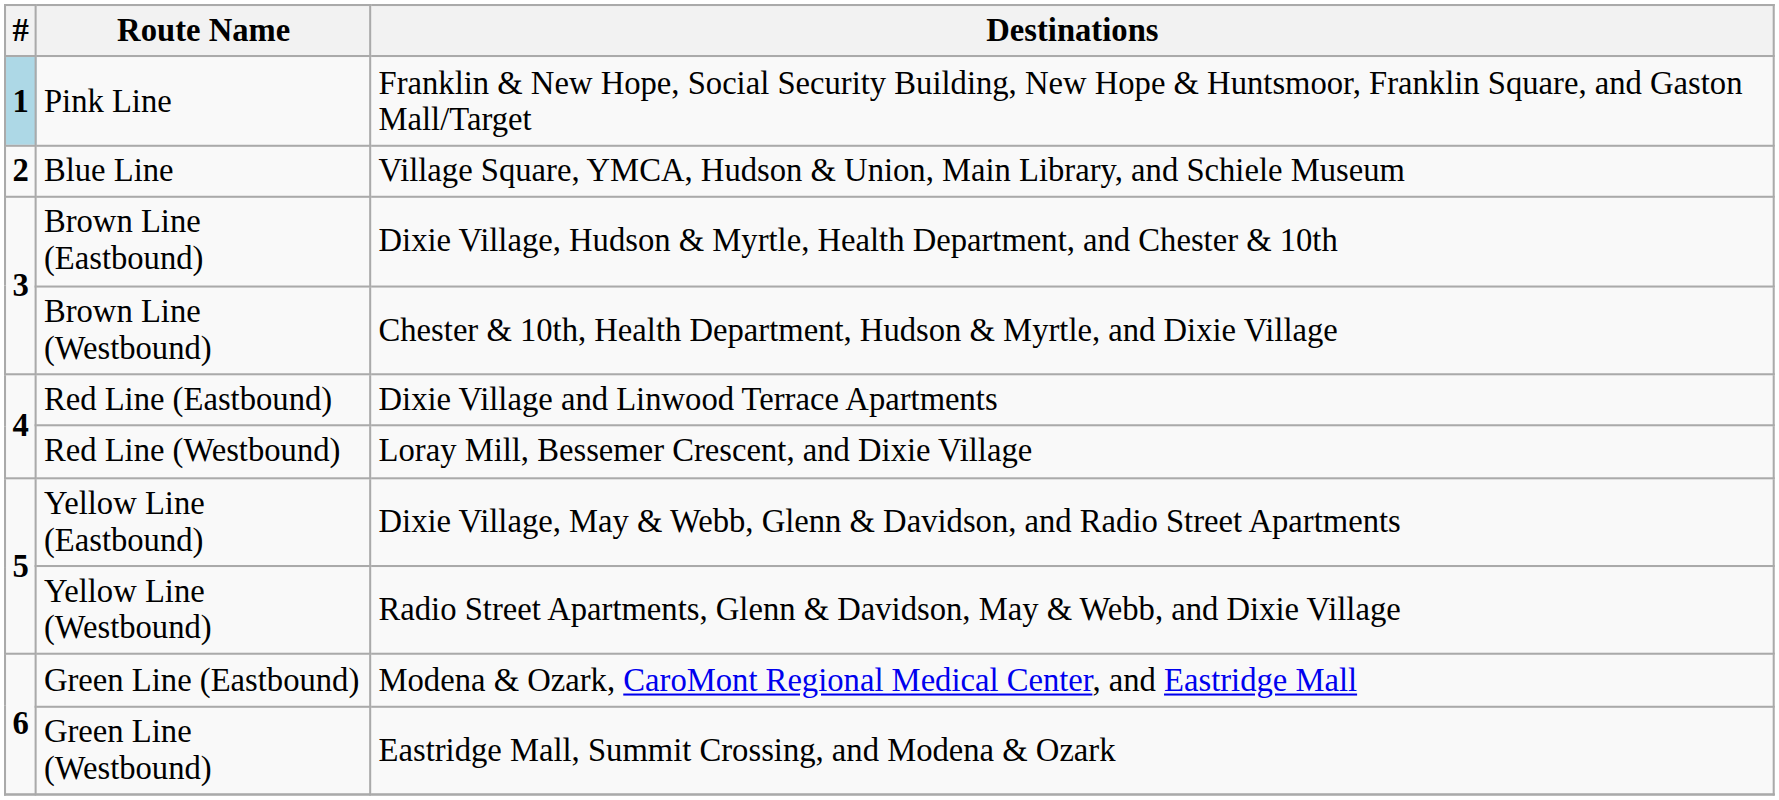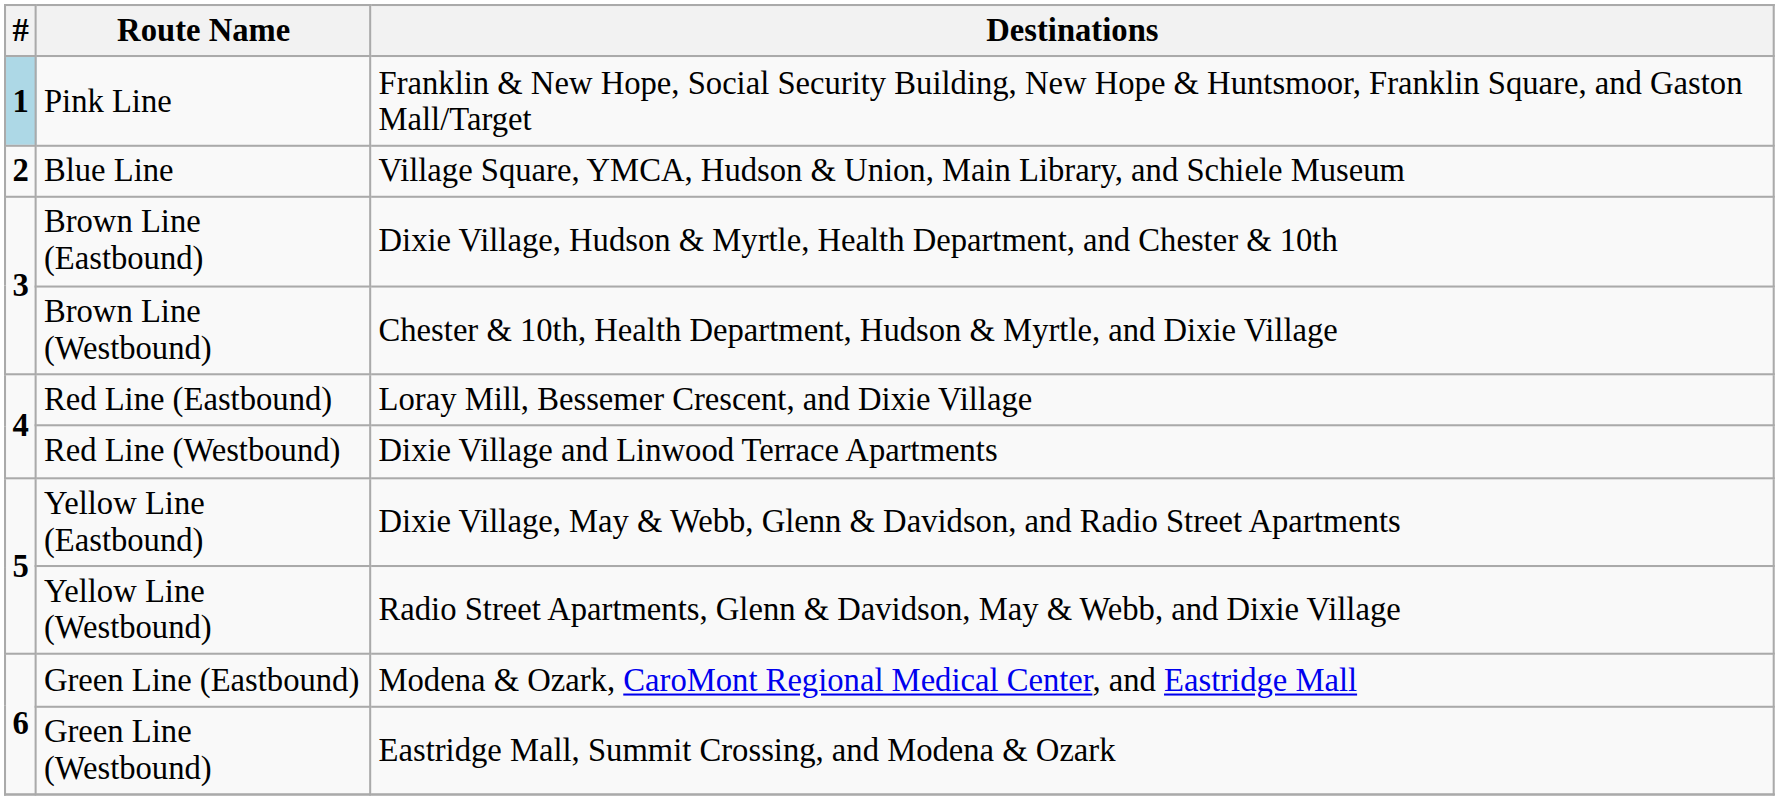(688, 399) Dixie Village and Linwood Terrace Apartments -> (705, 399) Loray Mill, Bessemer Crescent, and Dixie Village
(705, 451) Loray Mill, Bessemer Crescent, and Dixie Village -> (688, 451) Dixie Village and Linwood Terrace Apartments
